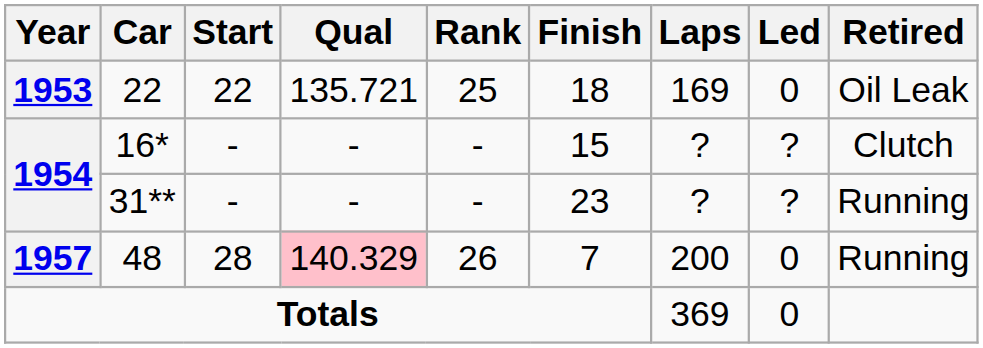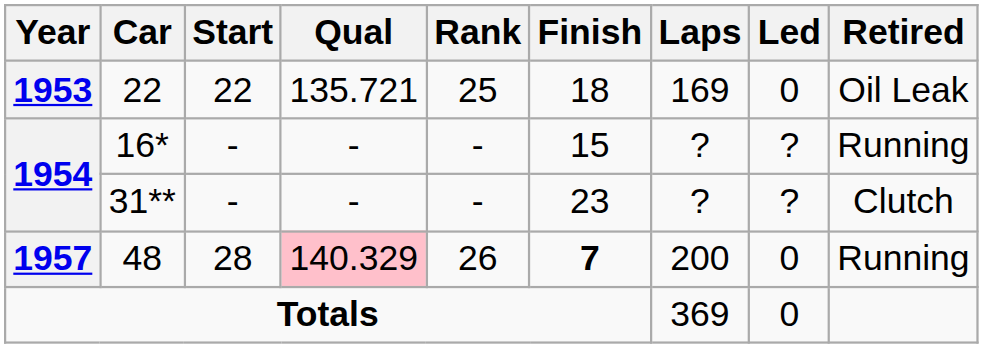(903, 145) Clutch -> (903, 145) Running
(903, 201) Running -> (903, 201) Clutch
(590, 257) normal -> (590, 257) bold
